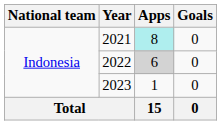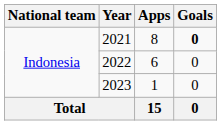(154, 39) paleturquoise background -> (154, 39) no background
(195, 39) normal -> (195, 39) bold
(154, 62) lightgrey background -> (154, 62) no background
